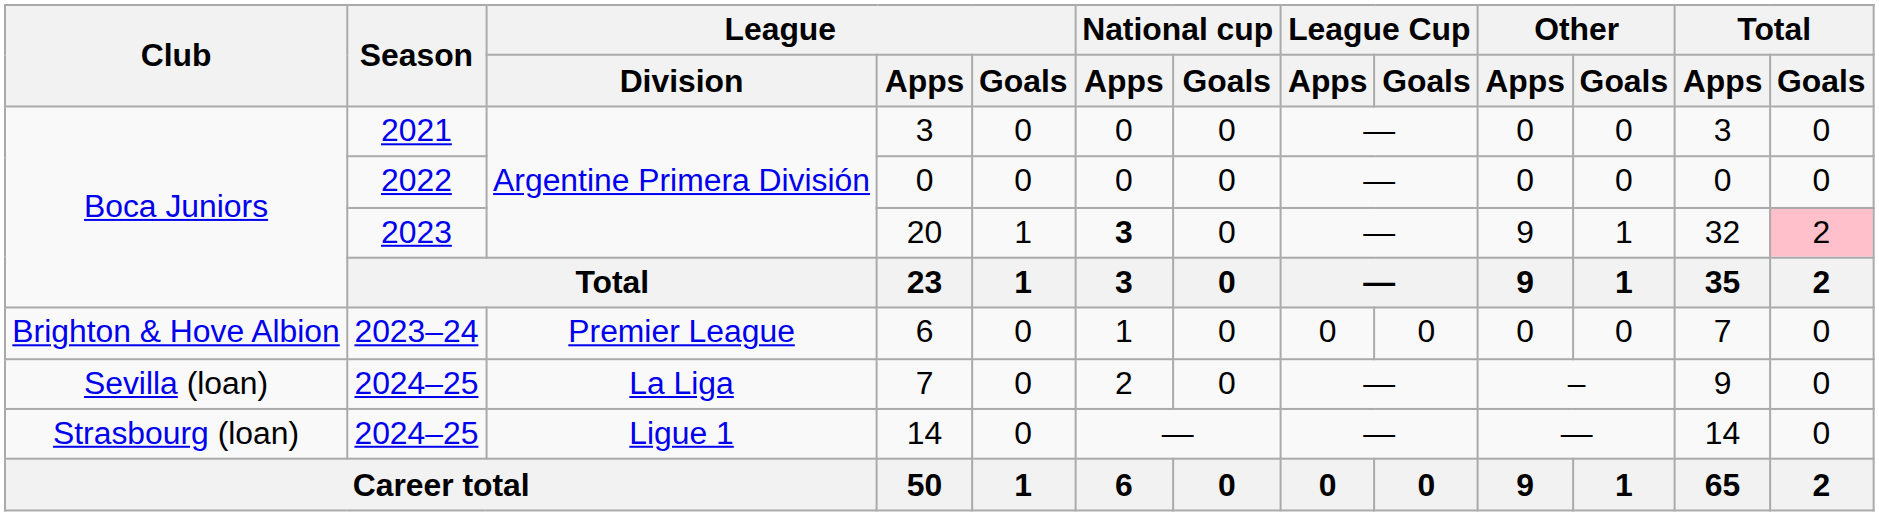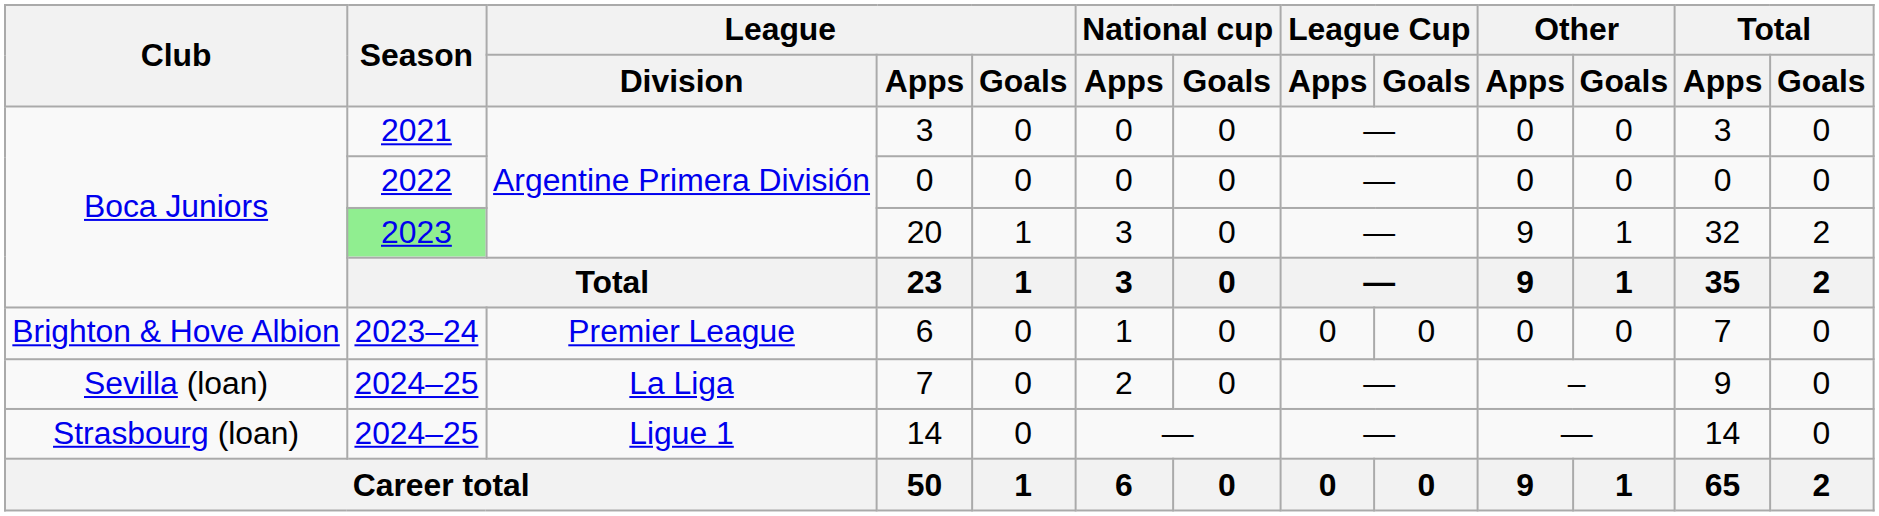(416, 231) no background -> (416, 231) lightgreen background
(1124, 231) bold -> (1124, 231) normal
(1821, 231) pink background -> (1821, 231) no background
